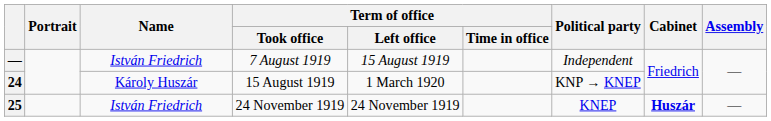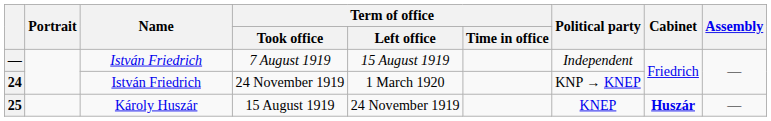(156, 82) Károly Huszár -> (156, 82) István Friedrich
(290, 82) 15 August 1919 -> (290, 82) 24 November 1919
(156, 104) István Friedrich -> (156, 104) Károly Huszár
(290, 104) 24 November 1919 -> (290, 104) 15 August 1919
